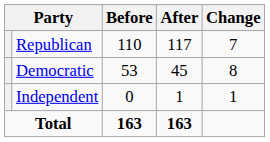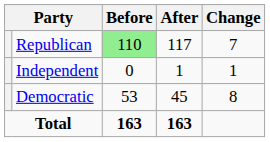(129, 44) no background -> (129, 44) lightgreen background
rows swapped: (55, 70) <-> (57, 96)
